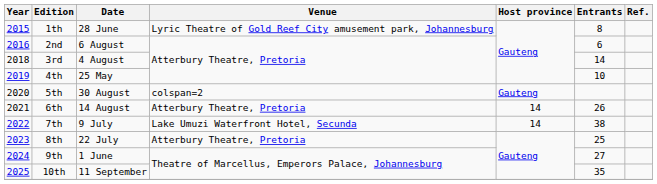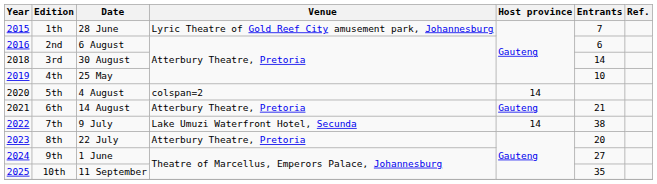(600, 28) 8 -> (600, 28) 7
(101, 60) 4 August -> (104, 60) 30 August
(104, 92) 30 August -> (101, 92) 4 August
(518, 92) Gauteng -> (535, 92) 14
(535, 108) 14 -> (518, 108) Gauteng
(600, 108) 26 -> (600, 108) 21
(600, 139) 25 -> (600, 139) 20
